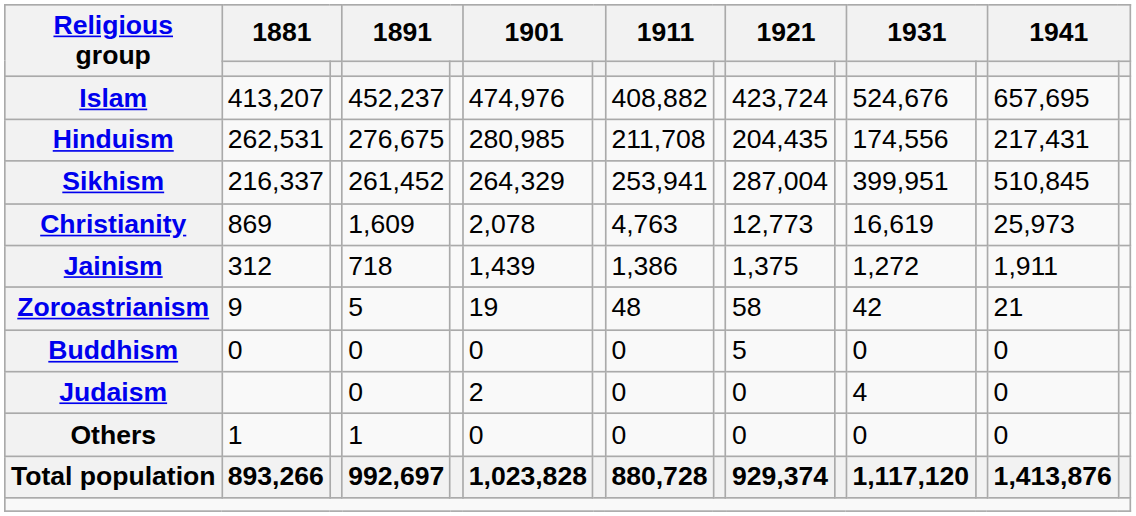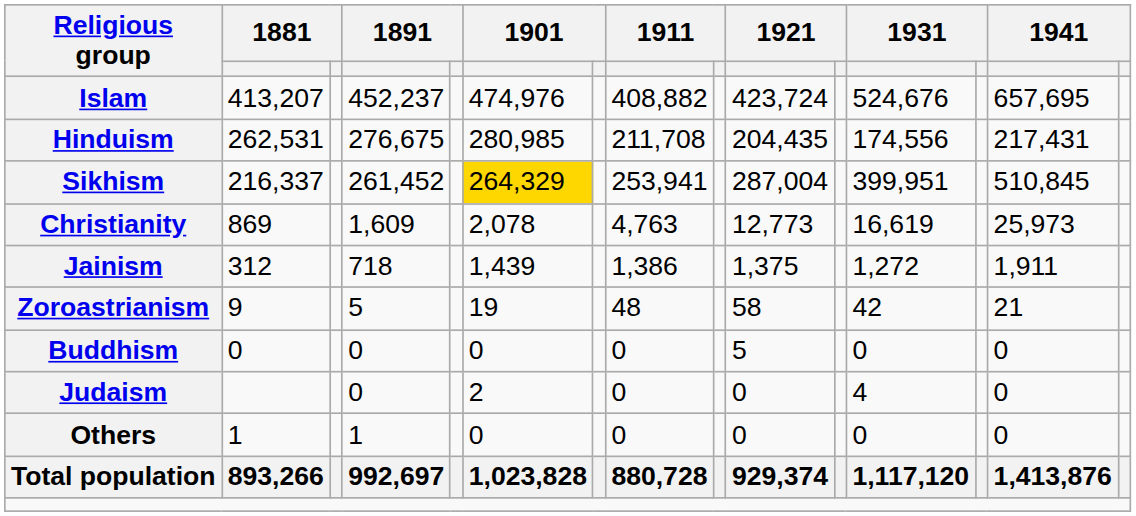(517, 181) no background -> (517, 181) gold background
